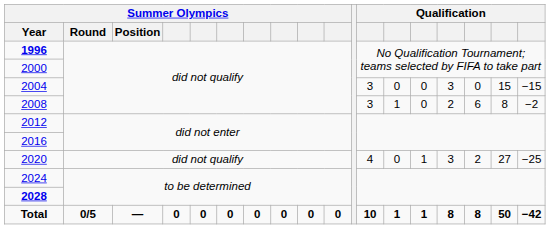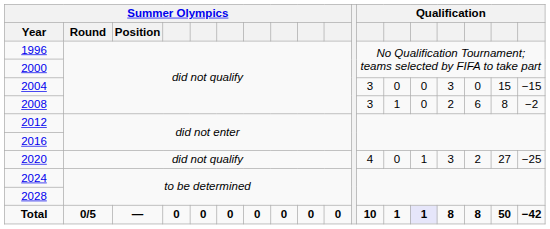(34, 50) bold -> (34, 50) normal
(34, 196) bold -> (34, 196) normal
(424, 214) no background -> (424, 214) lavender background
